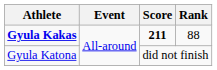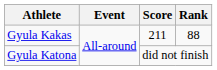(42, 35) bold -> (39, 35) normal
(158, 35) bold -> (157, 35) normal
